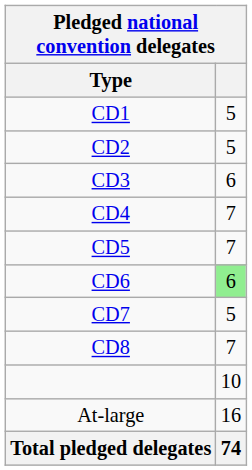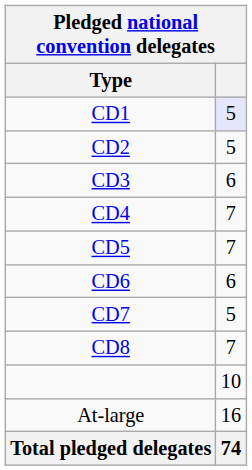(231, 113) no background -> (231, 113) lavender background
(231, 280) lightgreen background -> (231, 280) no background
